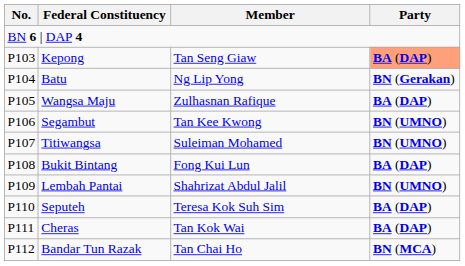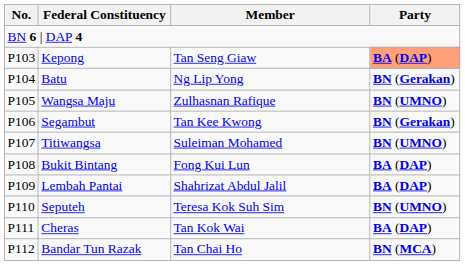(402, 100) BA (DAP) -> (410, 100) BN (UMNO)
(410, 121) BN (UMNO) -> (414, 121) BN (Gerakan)
(410, 185) BN (UMNO) -> (402, 185) BA (DAP)
(402, 206) BA (DAP) -> (410, 206) BN (UMNO)
